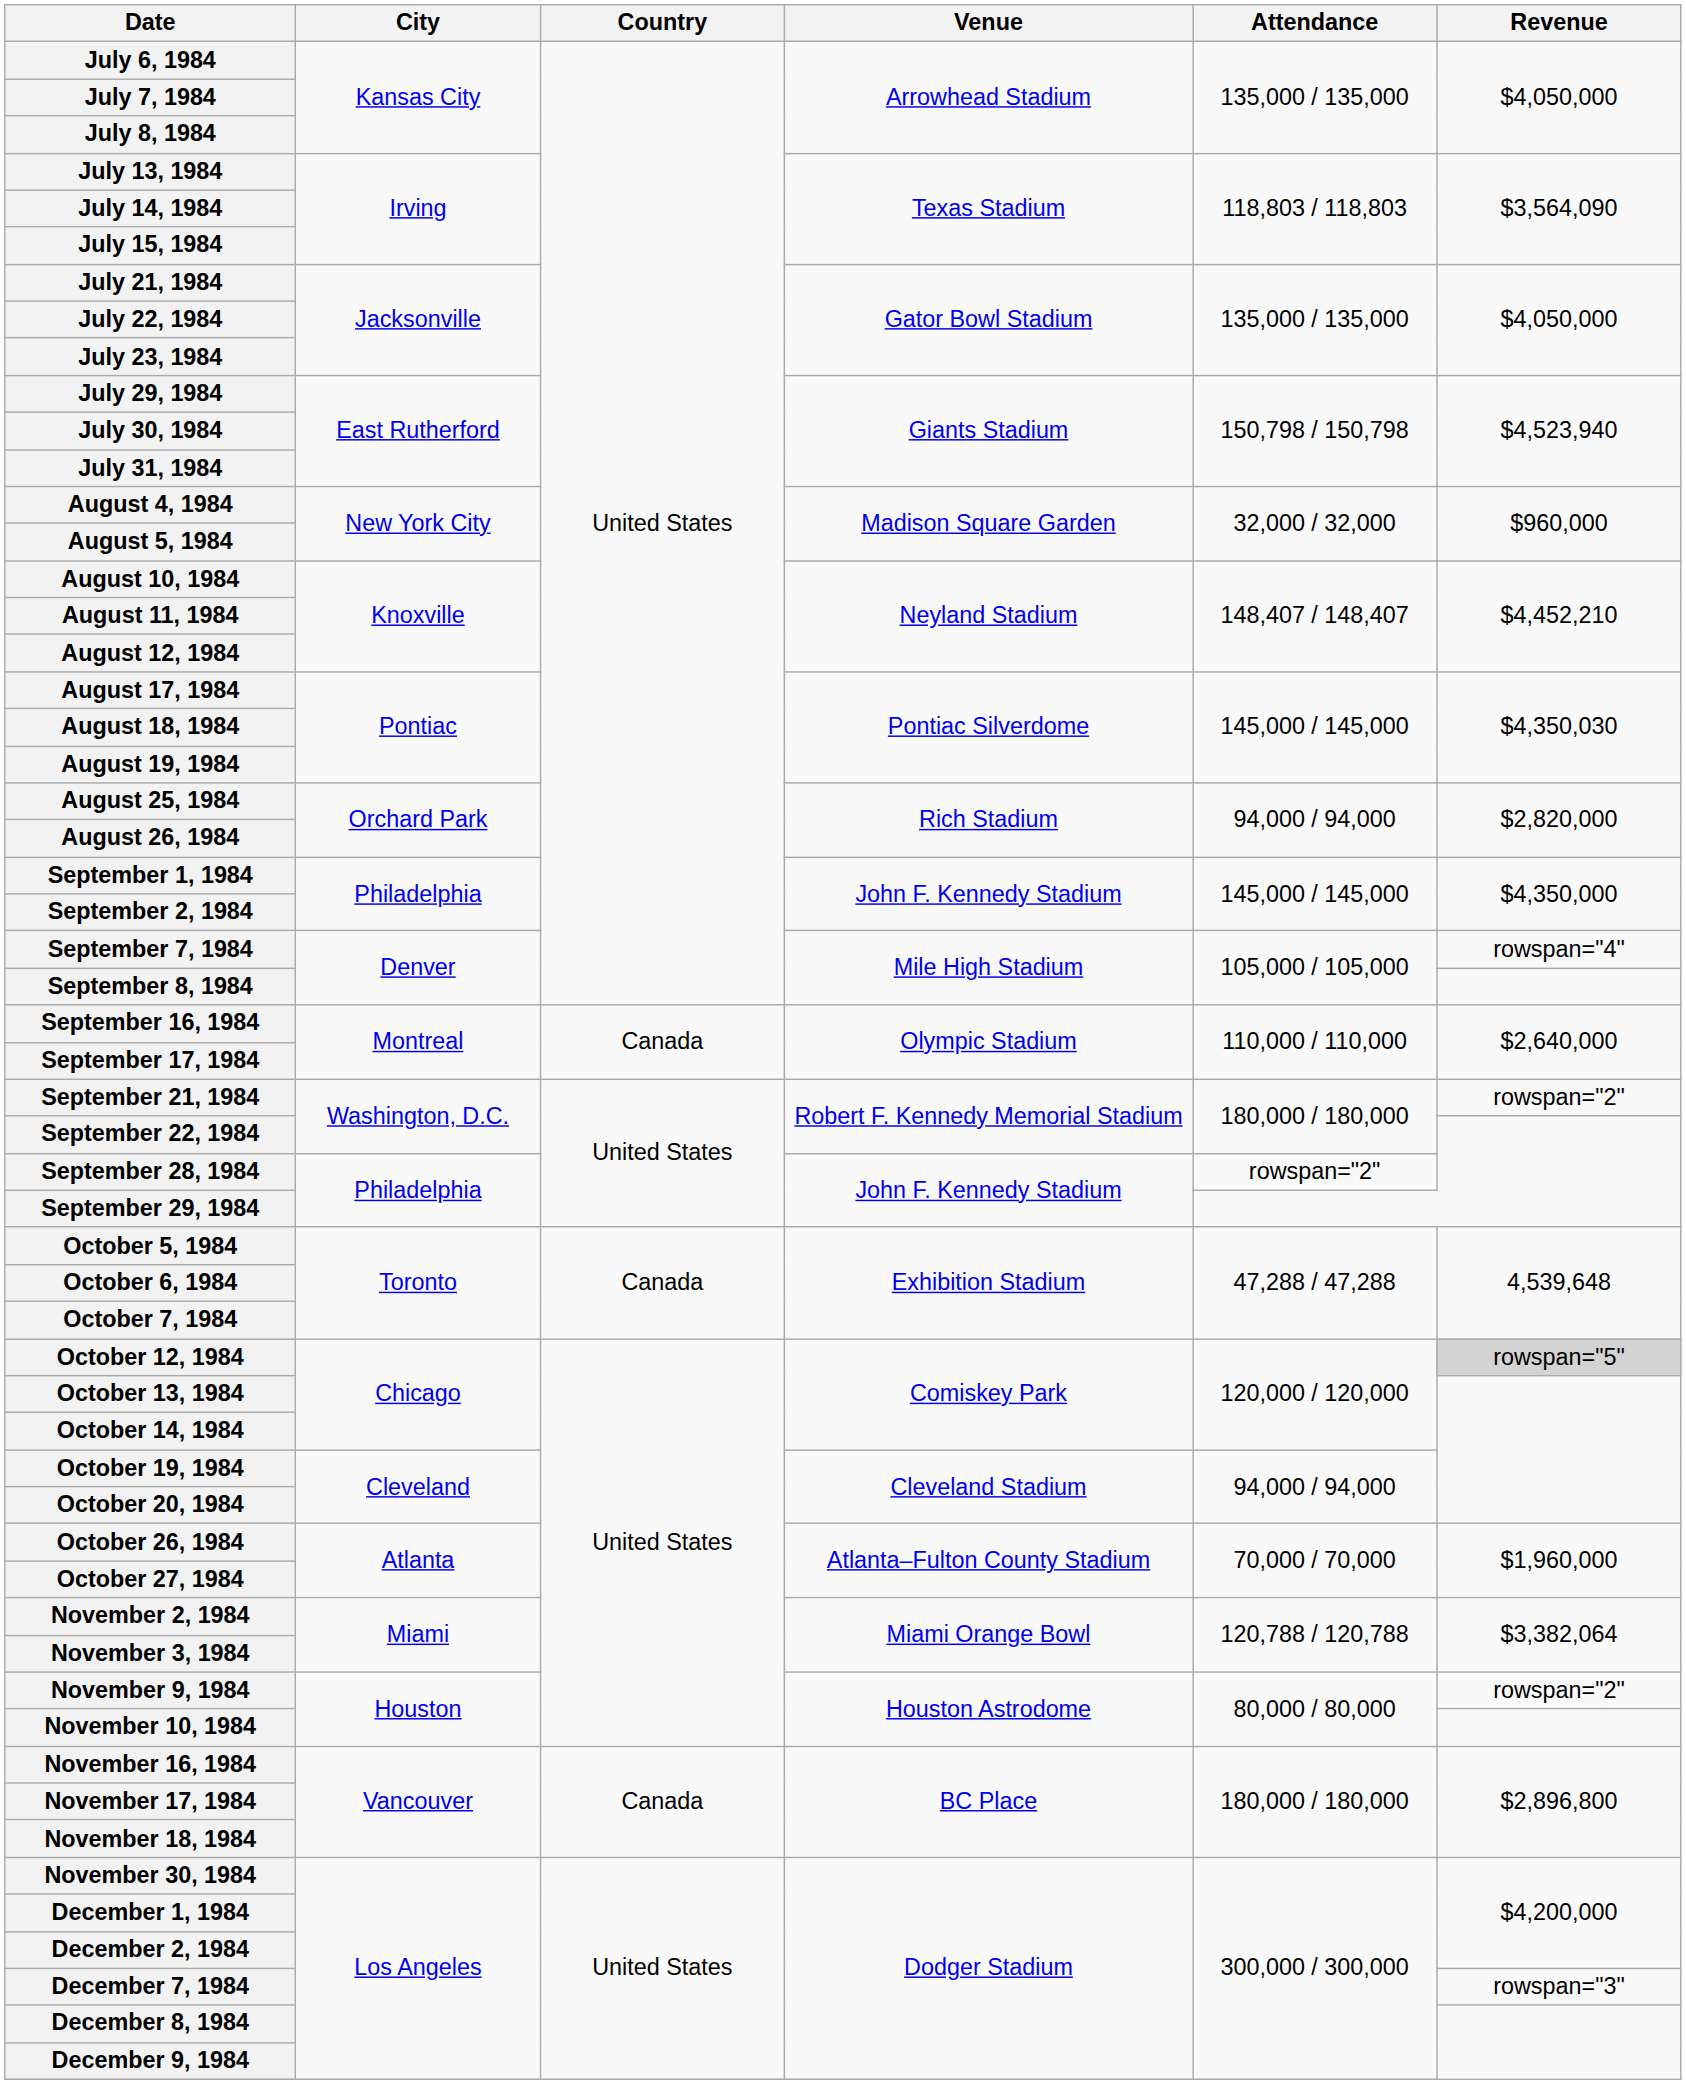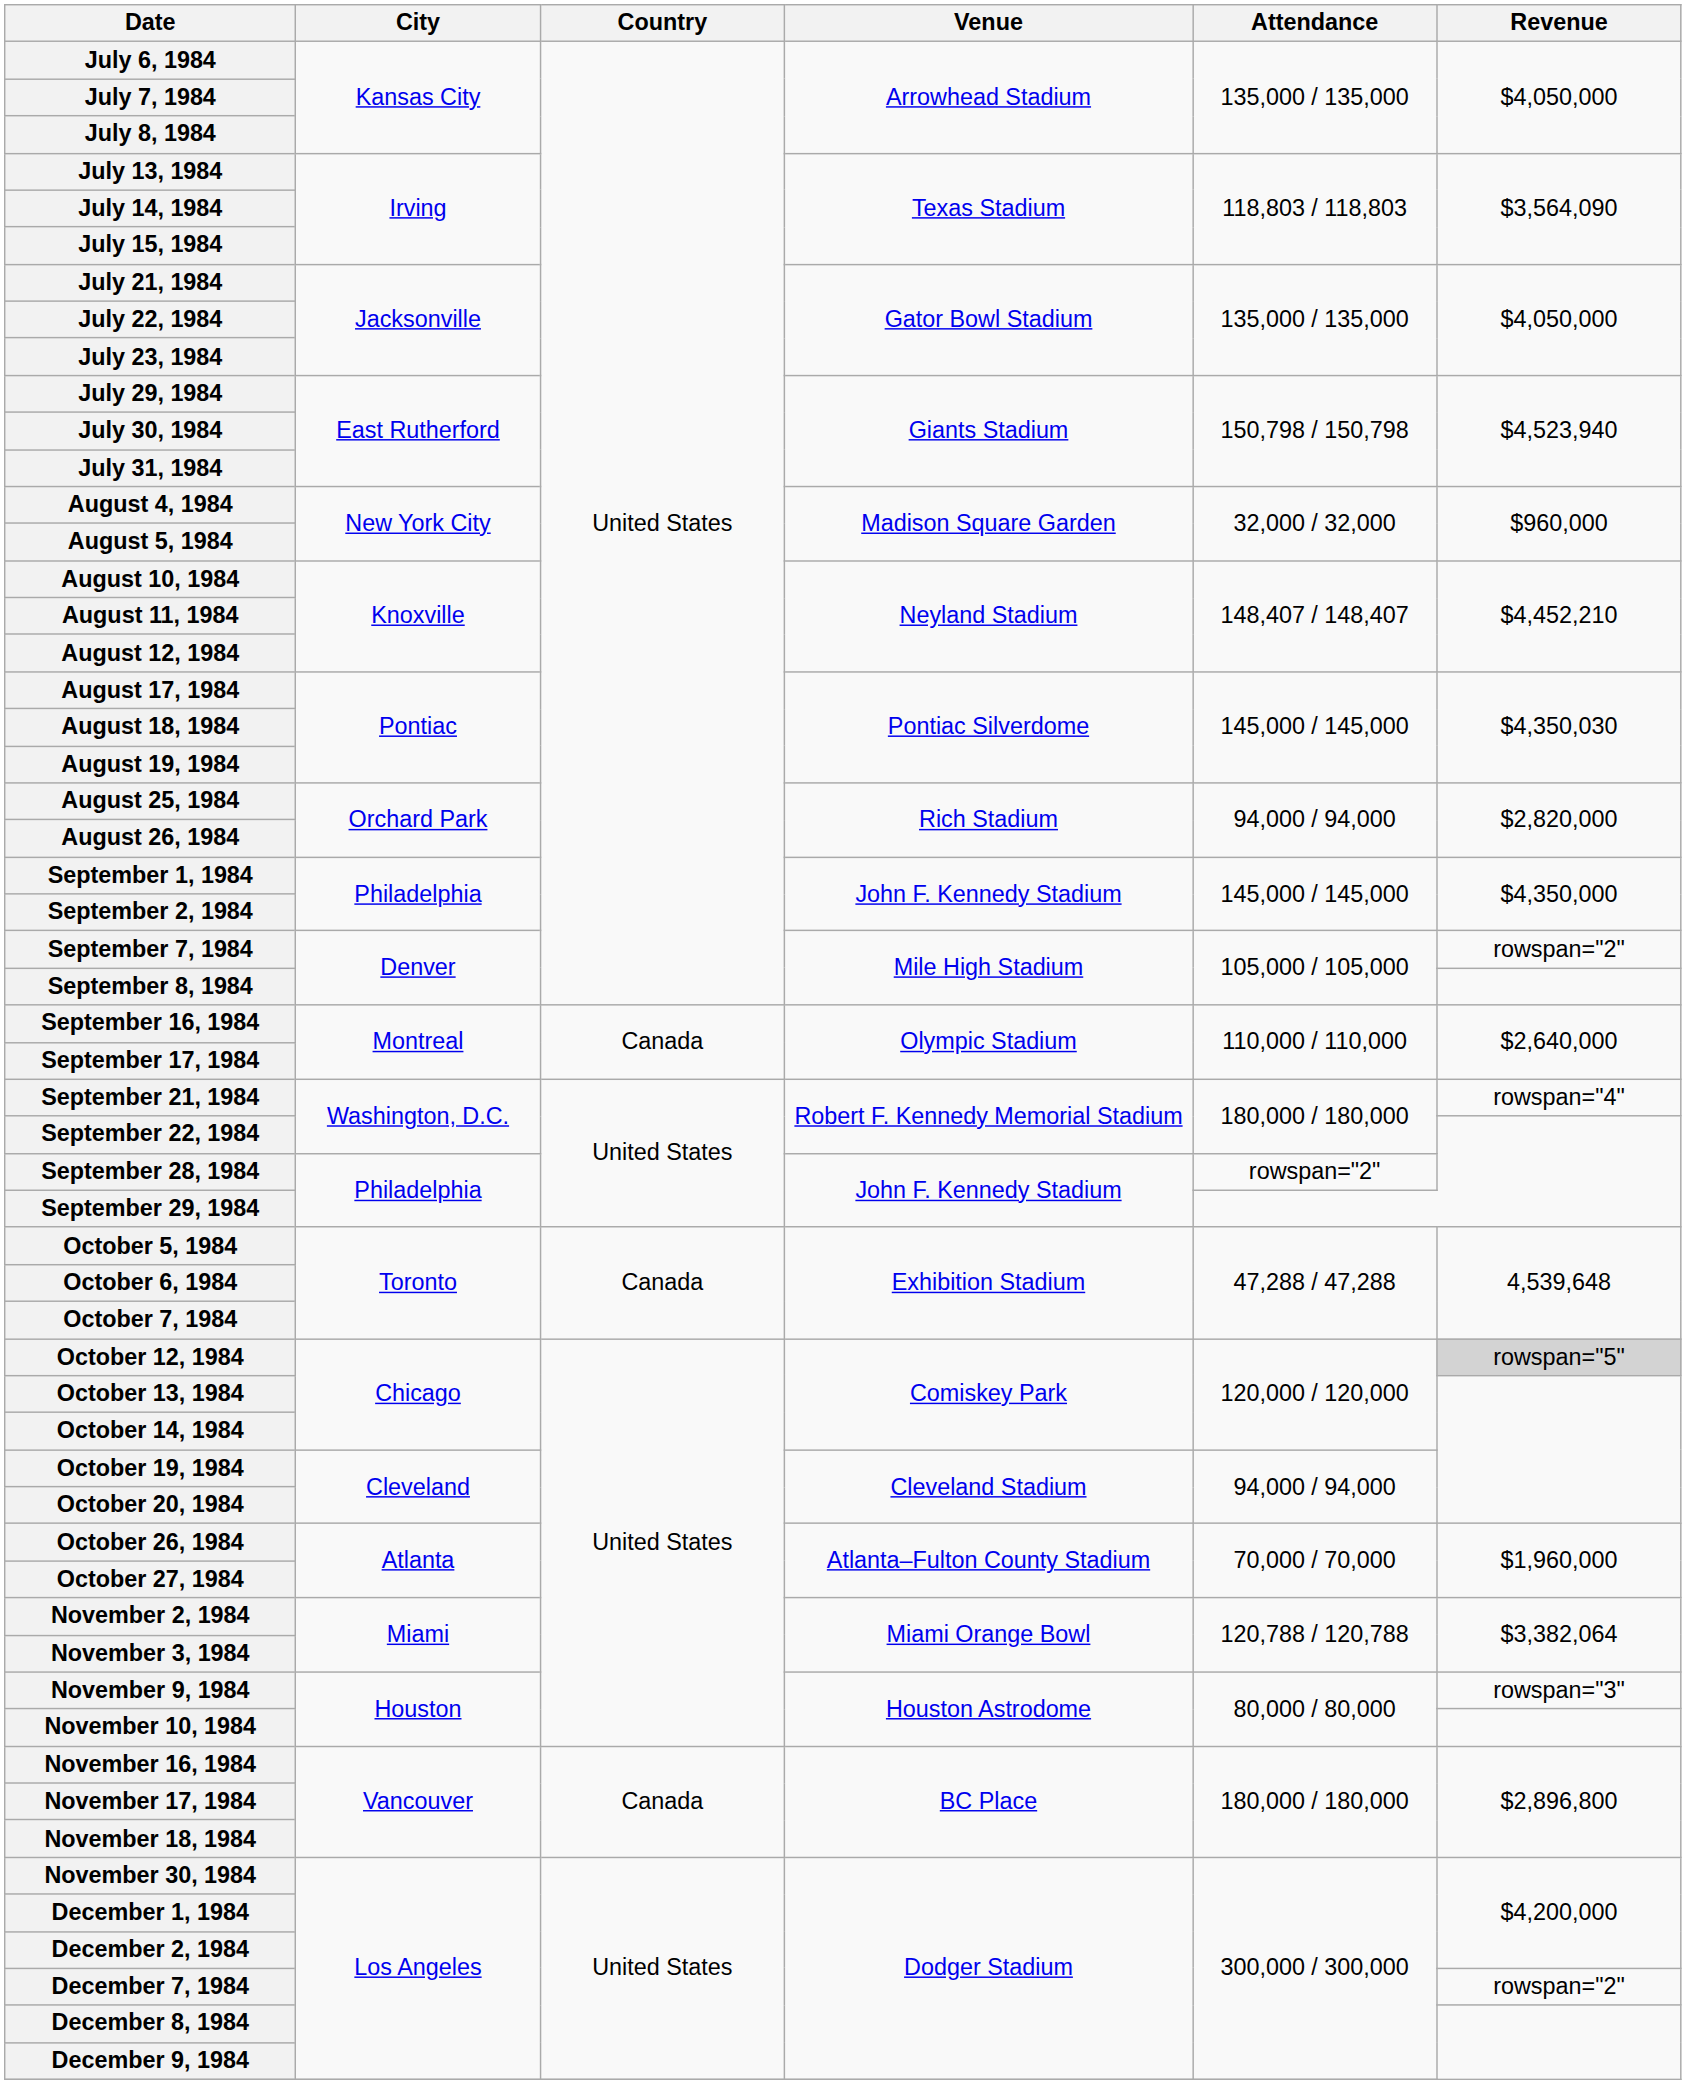(1559, 949) rowspan="4" -> (1559, 949) rowspan="2"
(1559, 1097) rowspan="2" -> (1559, 1097) rowspan="4"
(1559, 1690) rowspan="2" -> (1559, 1690) rowspan="3"
(1559, 1986) rowspan="3" -> (1559, 1986) rowspan="2"
